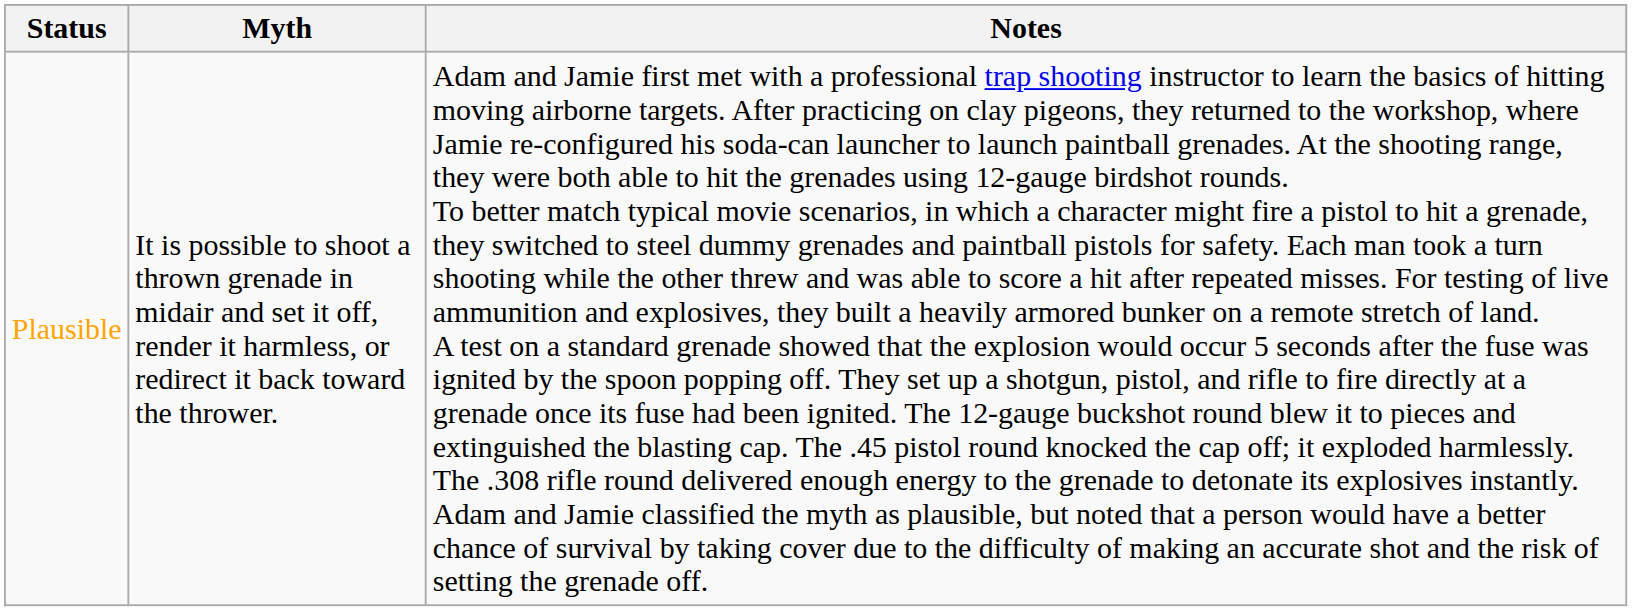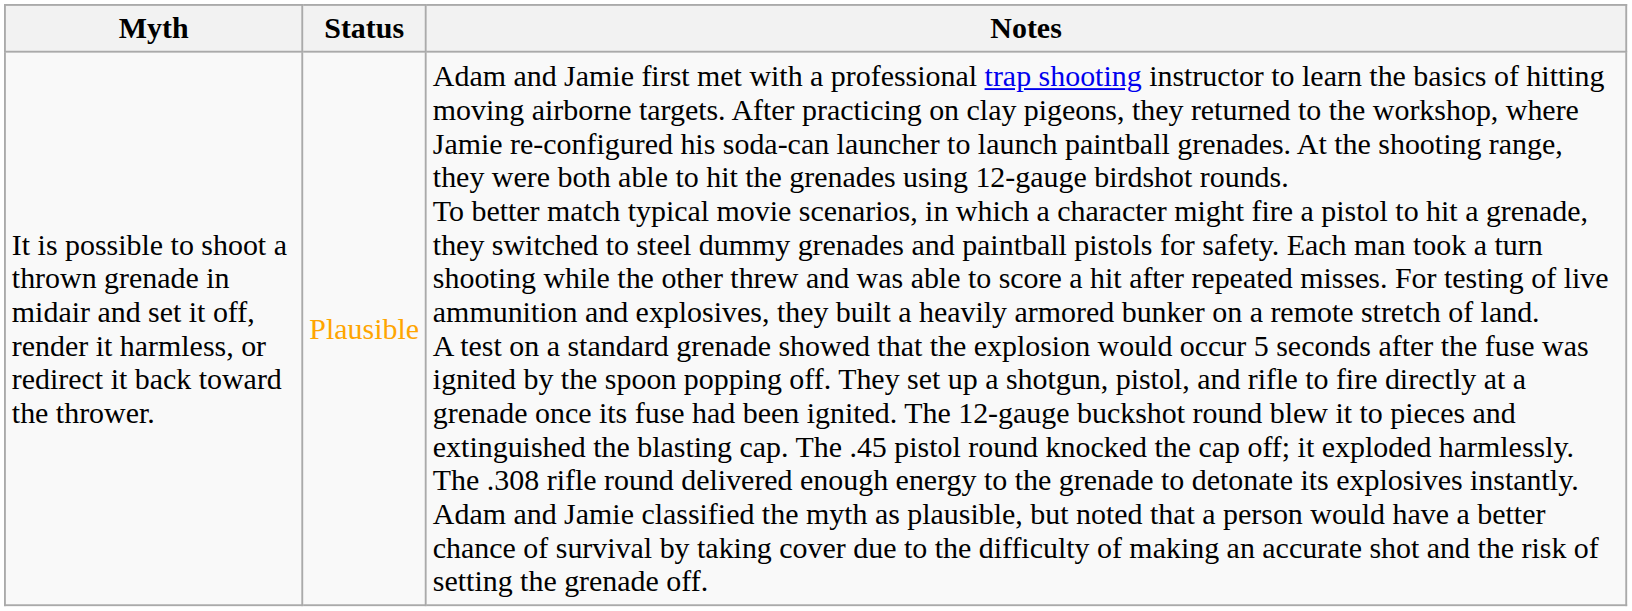columns swapped: (277, 28) <-> (67, 28)
